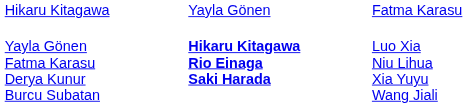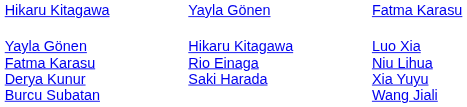(244, 63) bold -> (241, 63) normal
